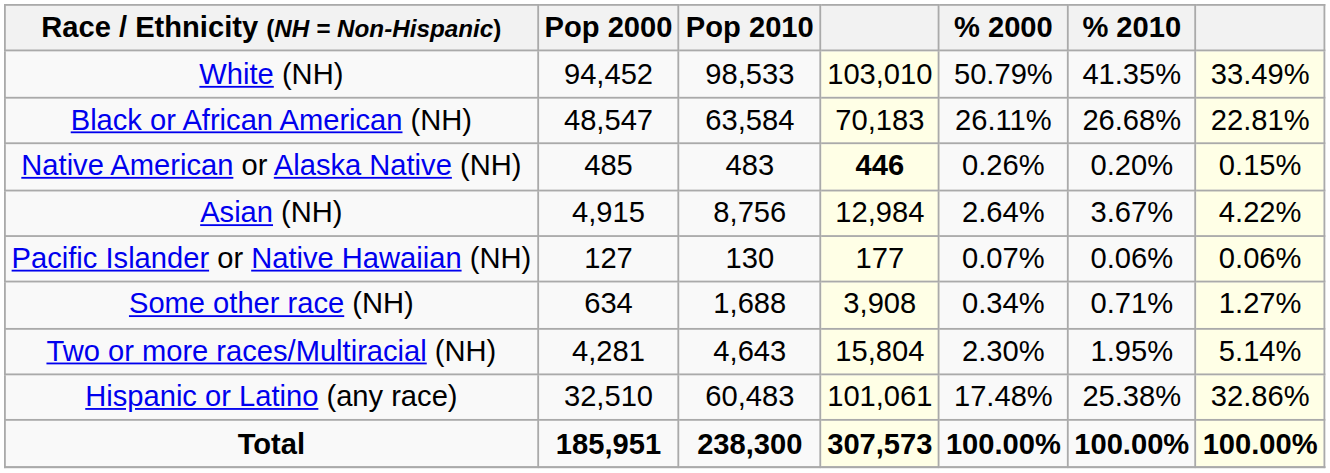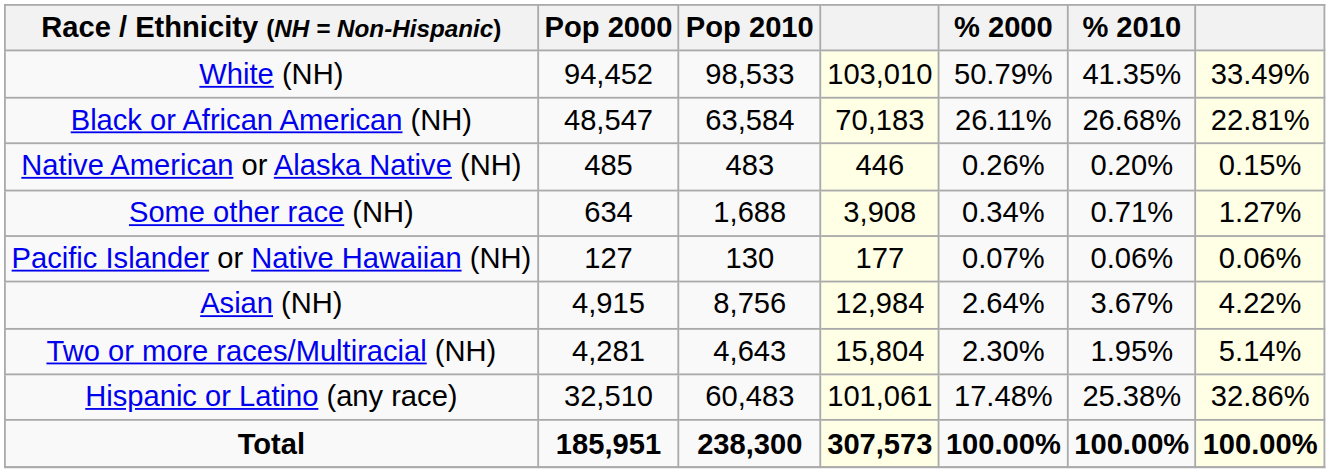(880, 166) bold -> (880, 166) normal
rows swapped: (271, 212) <-> (271, 304)
